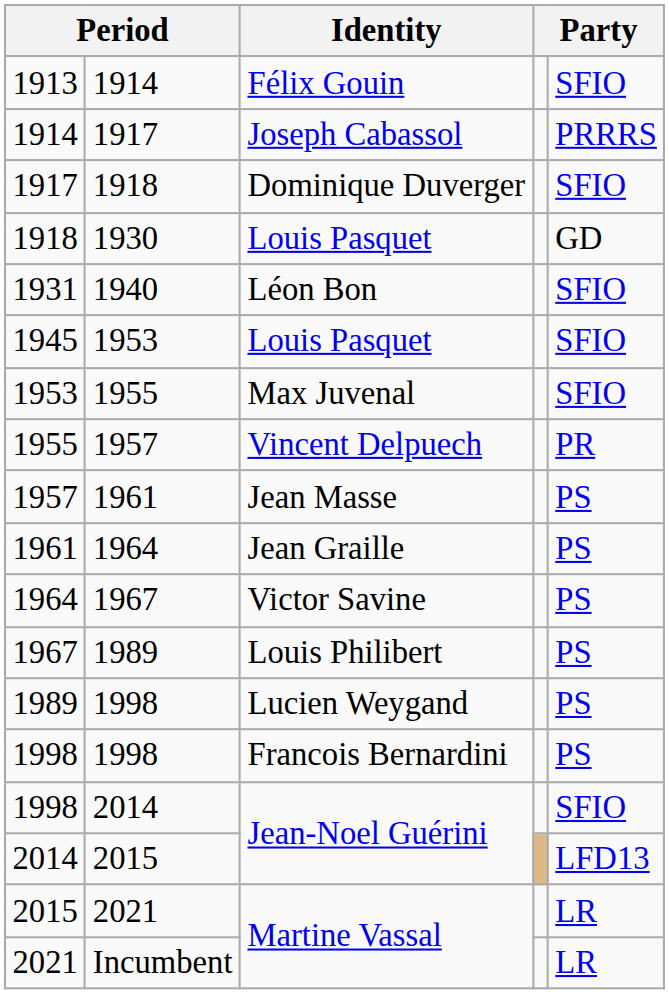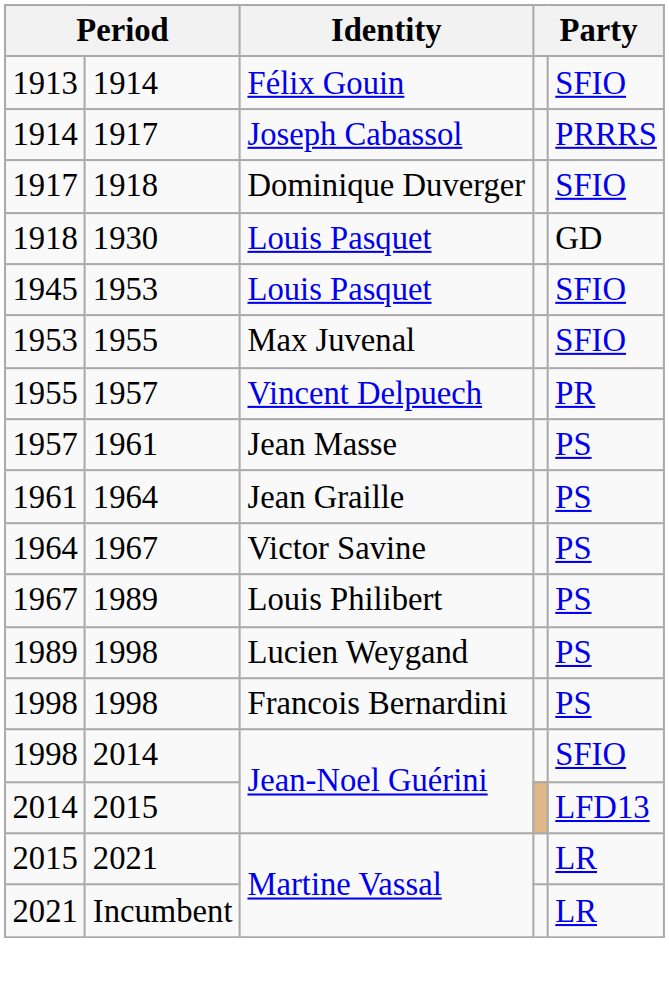- row: (45, 289)
